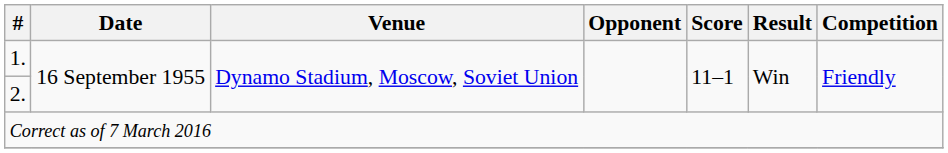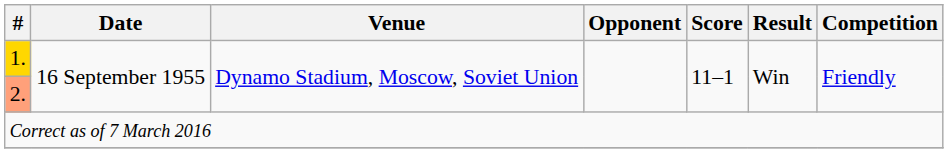(18, 58) no background -> (18, 58) gold background
(18, 94) no background -> (18, 94) lightsalmon background
